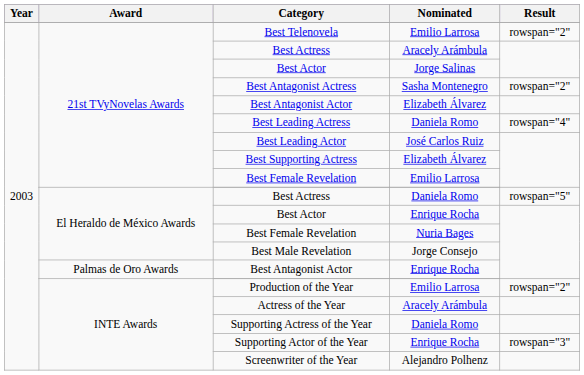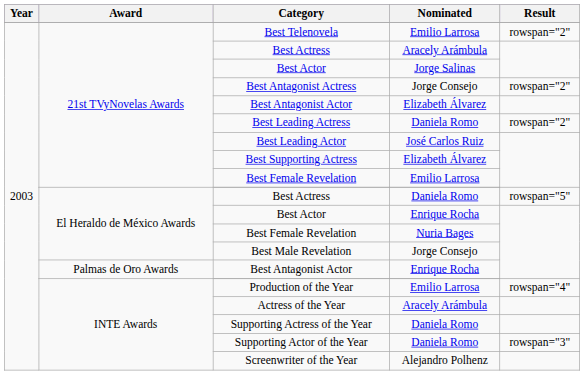(445, 86) Sasha Montenegro -> (445, 86) Jorge Consejo
(540, 123) rowspan="4" -> (540, 123) rowspan="2"
(540, 287) rowspan="2" -> (540, 287) rowspan="4"
(445, 342) Enrique Rocha -> (445, 342) Daniela Romo
